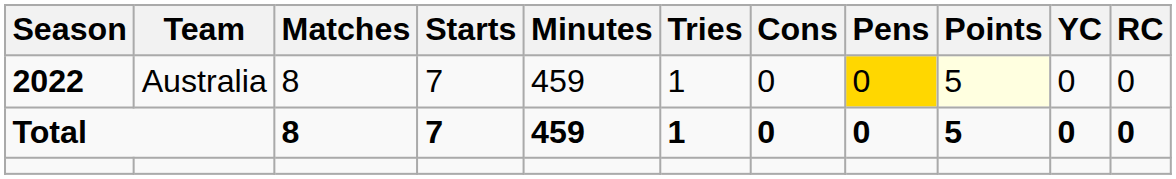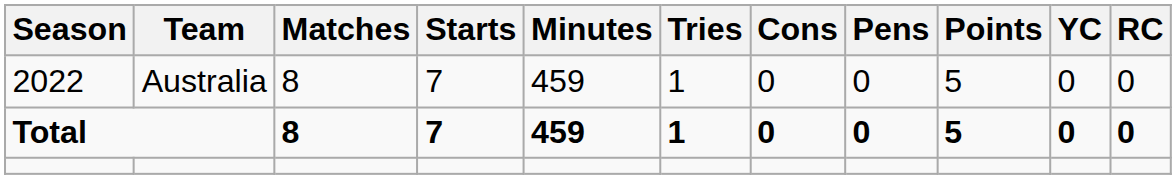(48, 81) bold -> (48, 81) normal
(862, 81) gold background -> (862, 81) no background
(953, 81) lightyellow background -> (953, 81) no background
